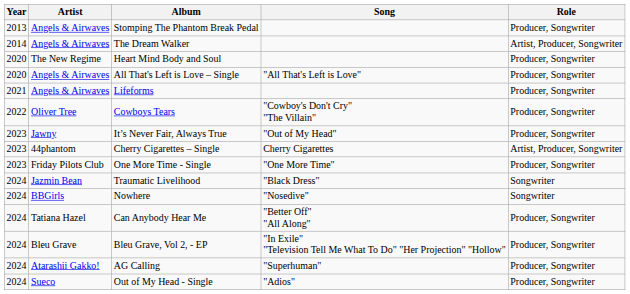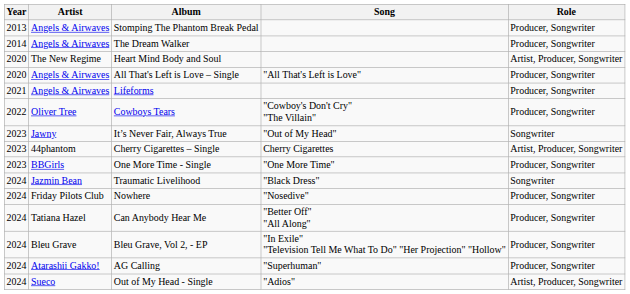(566, 43) Artist, Producer, Songwriter -> (553, 43) Producer, Songwriter
(553, 59) Producer, Songwriter -> (566, 59) Artist, Producer, Songwriter
(553, 133) Producer, Songwriter -> (532, 133) Songwriter
(67, 165) Friday Pilots Club -> (48, 165) BBGirls
(48, 196) BBGirls -> (67, 196) Friday Pilots Club
(532, 196) Songwriter -> (553, 196) Producer, Songwriter
(553, 281) Producer, Songwriter -> (566, 281) Artist, Producer, Songwriter
